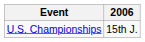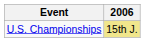(122, 29) no background -> (122, 29) khaki background
